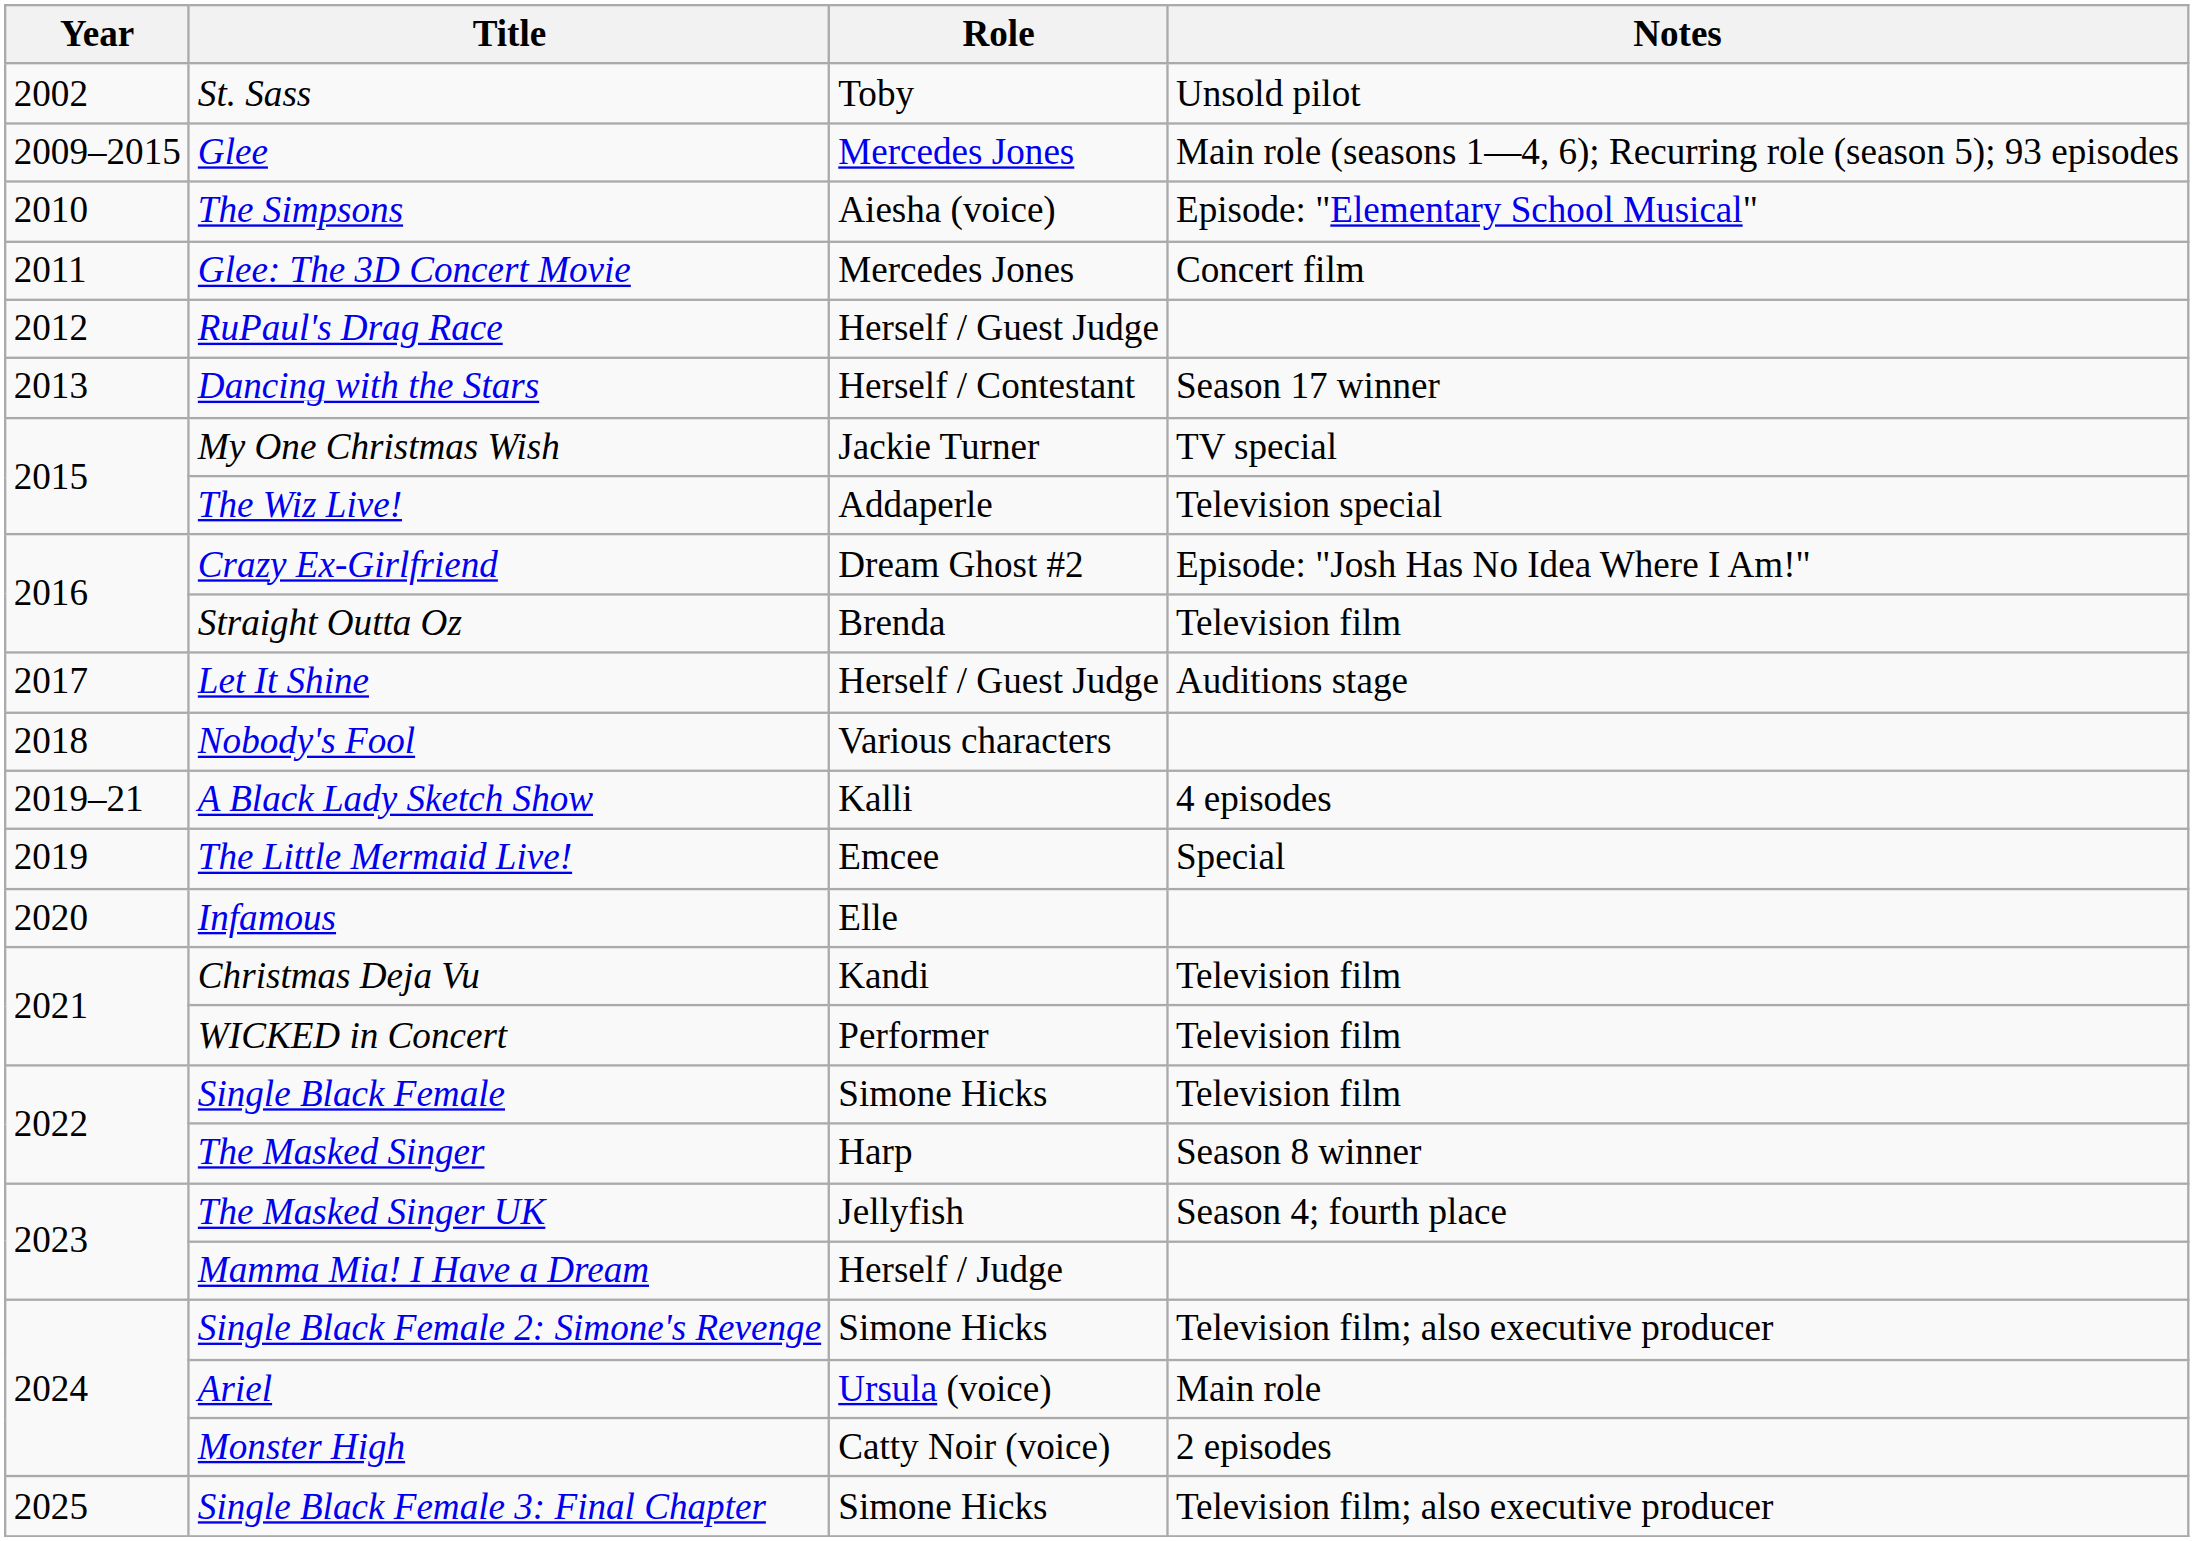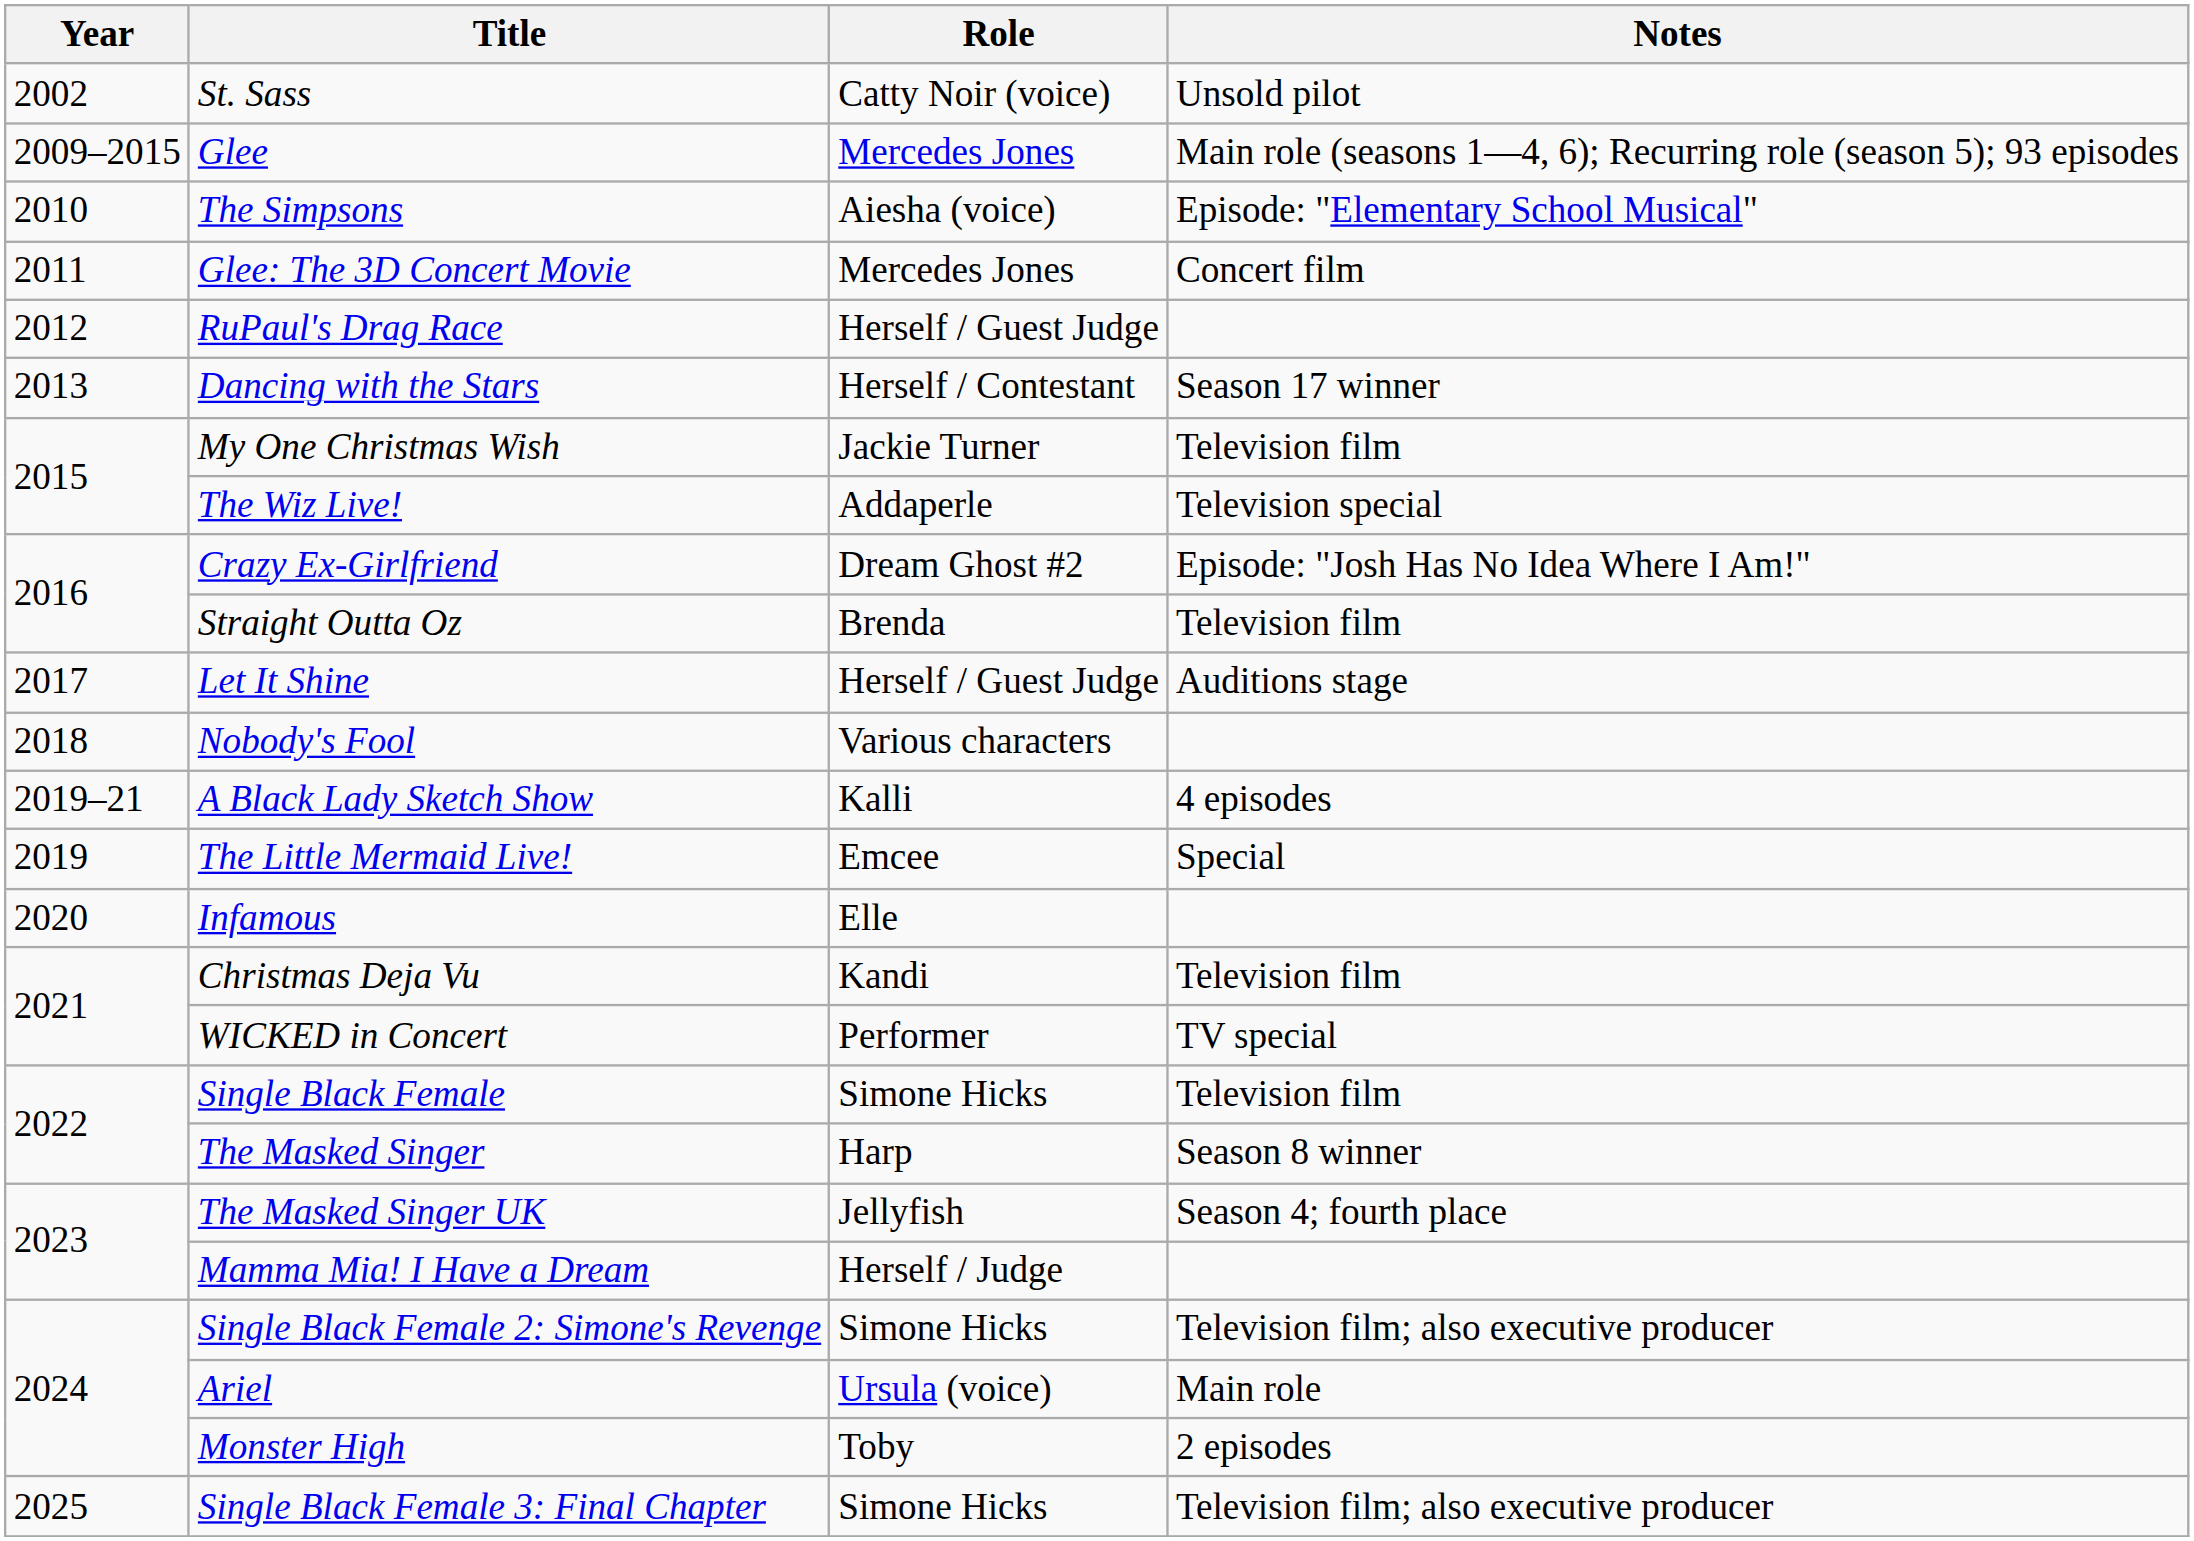(876, 92) Toby -> (974, 92) Catty Noir (voice)
(1257, 446) TV special -> (1289, 446) Television film
(1289, 1034) Television film -> (1257, 1034) TV special
(974, 1446) Catty Noir (voice) -> (876, 1446) Toby
